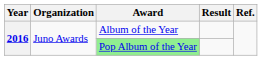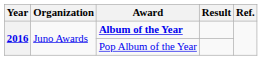(138, 30) normal -> (141, 30) bold
(148, 47) lightgreen background -> (148, 47) no background
